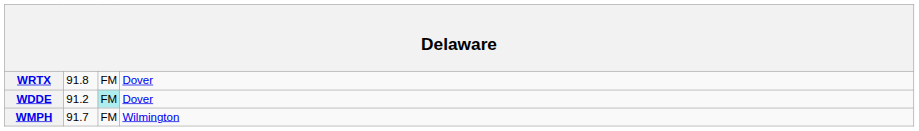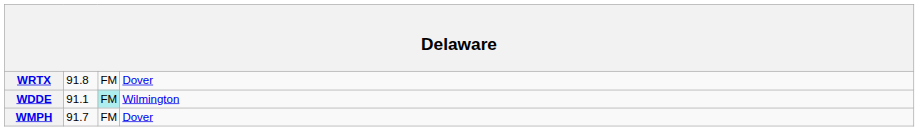(78, 99) 91.2 -> (78, 99) 91.1
(138, 99) Dover -> (151, 99) Wilmington
(151, 117) Wilmington -> (138, 117) Dover
